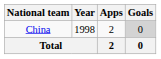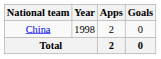(140, 29) lightgrey background -> (140, 29) no background
